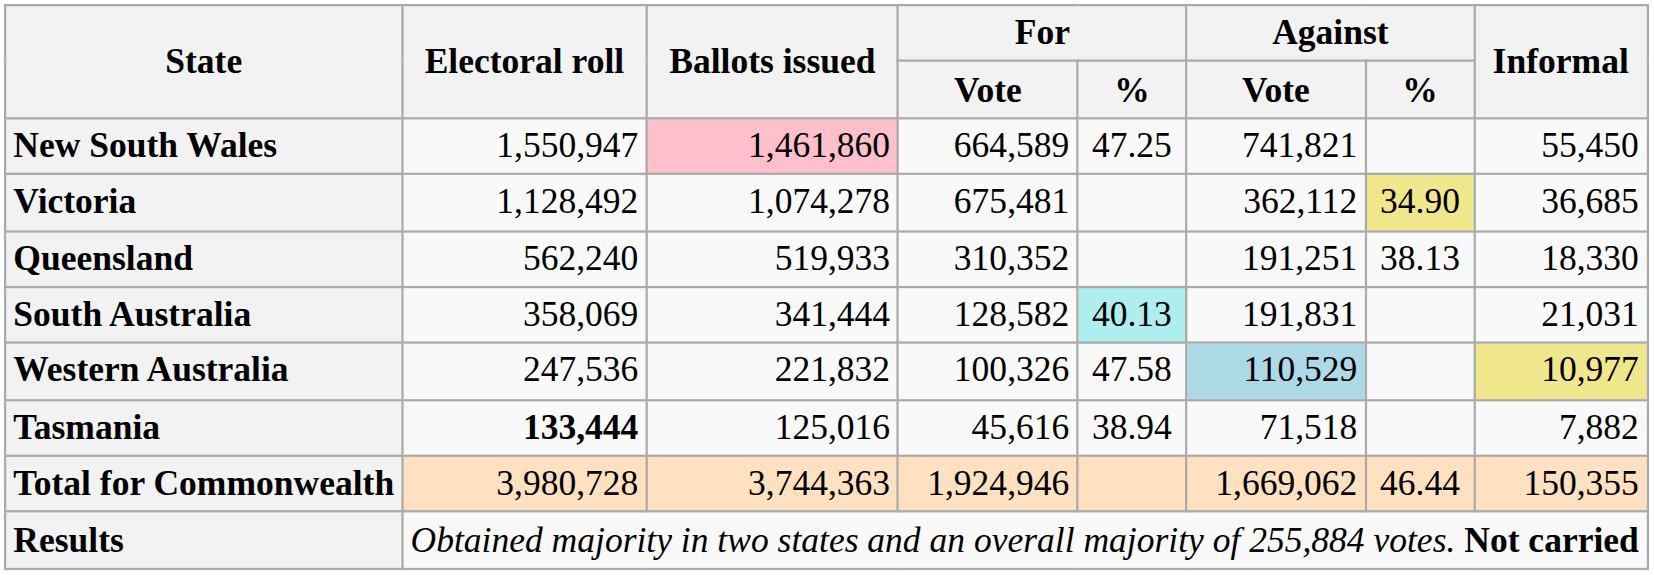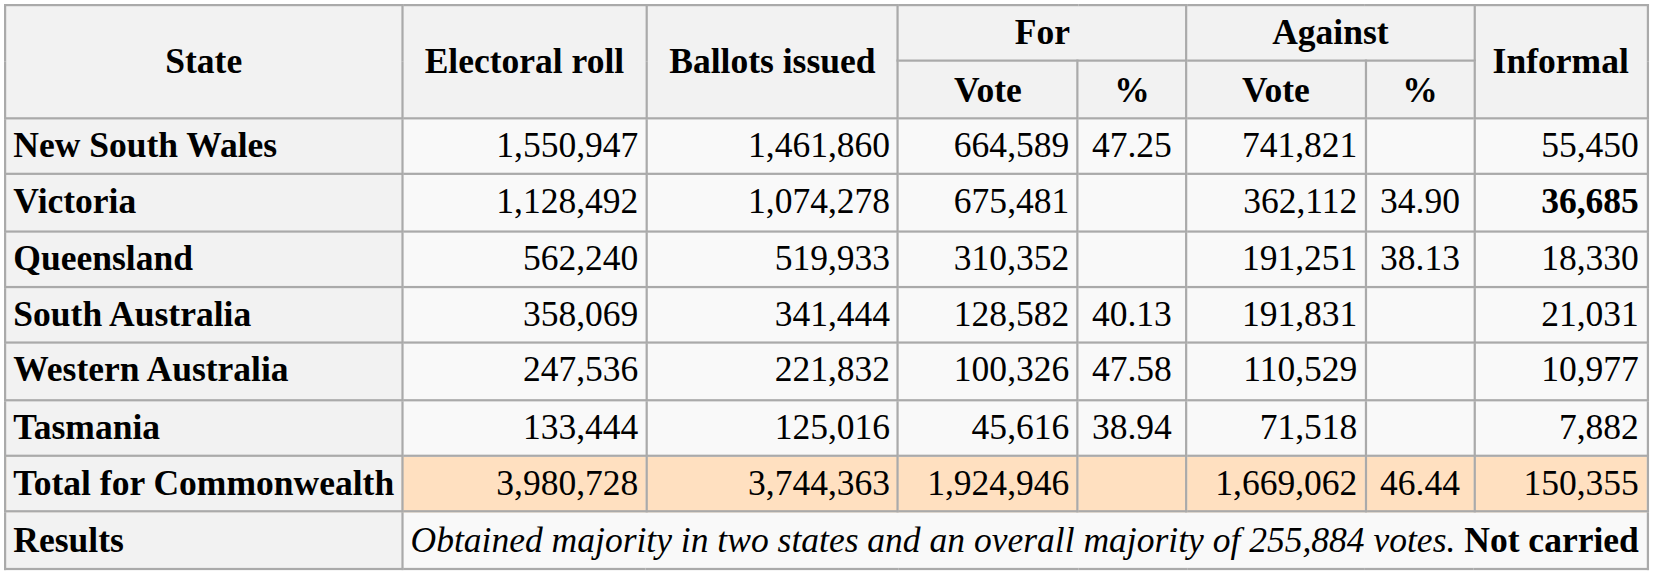(819, 145) pink background -> (819, 145) no background
(1420, 201) khaki background -> (1420, 201) no background
(1590, 201) normal -> (1590, 201) bold
(1132, 314) paleturquoise background -> (1132, 314) no background
(1300, 370) lightblue background -> (1300, 370) no background
(1590, 370) khaki background -> (1590, 370) no background
(581, 426) bold -> (581, 426) normal
